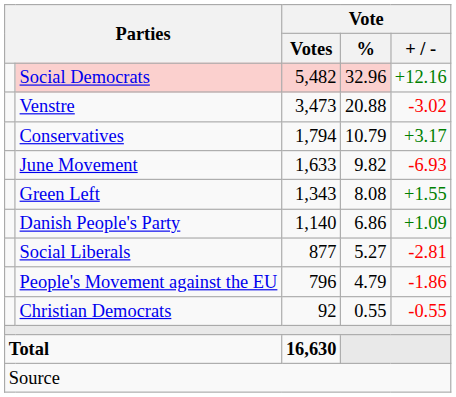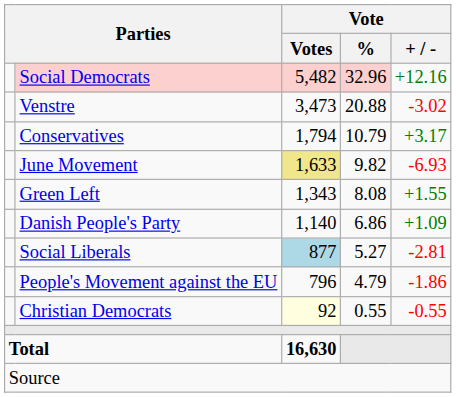(316, 164) no background -> (316, 164) khaki background
(323, 252) no background -> (323, 252) lightblue background
(327, 310) no background -> (327, 310) lightyellow background
